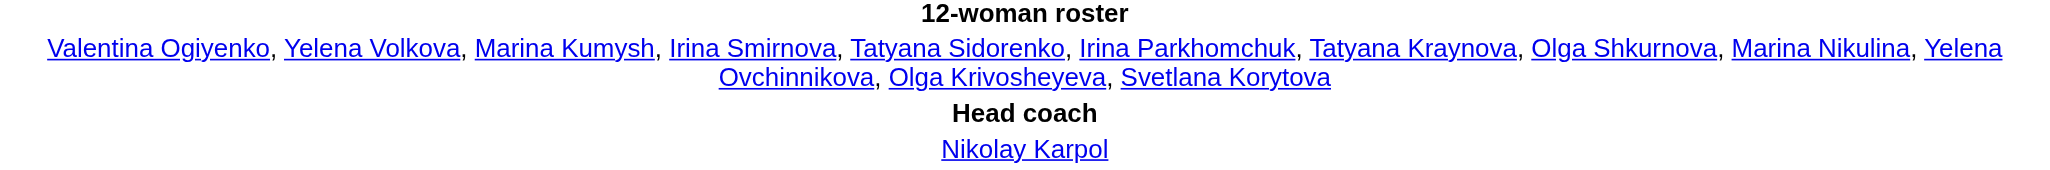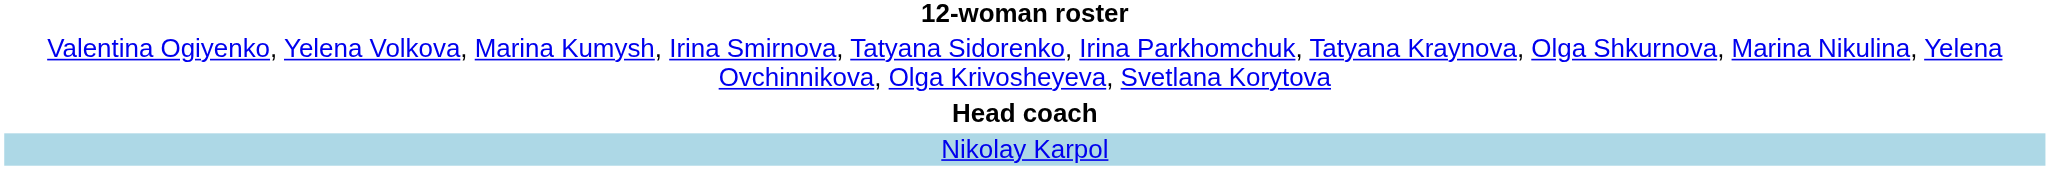(1025, 149) no background -> (1025, 149) lightblue background
